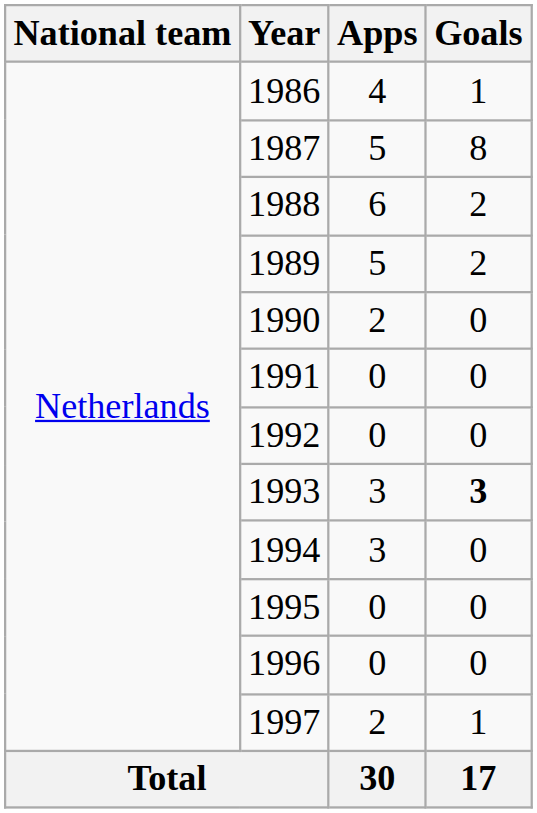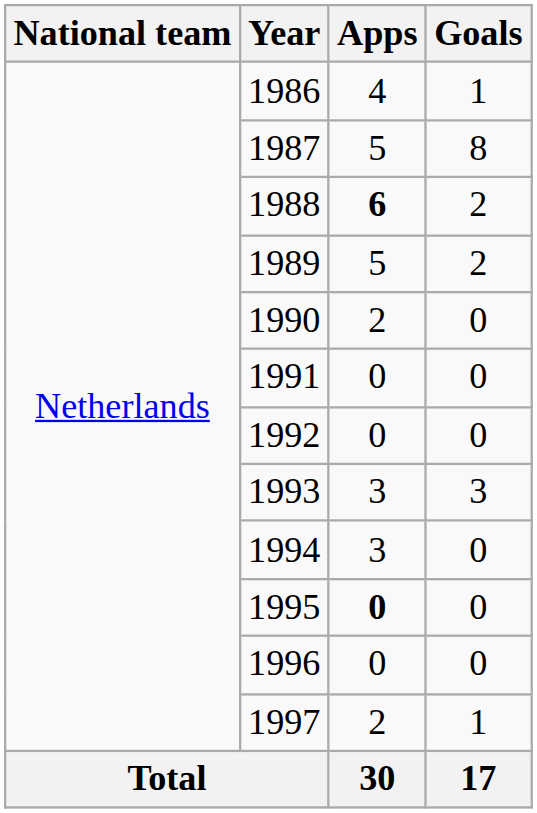(377, 205) normal -> (377, 205) bold
(478, 491) bold -> (478, 491) normal
(377, 606) normal -> (377, 606) bold
